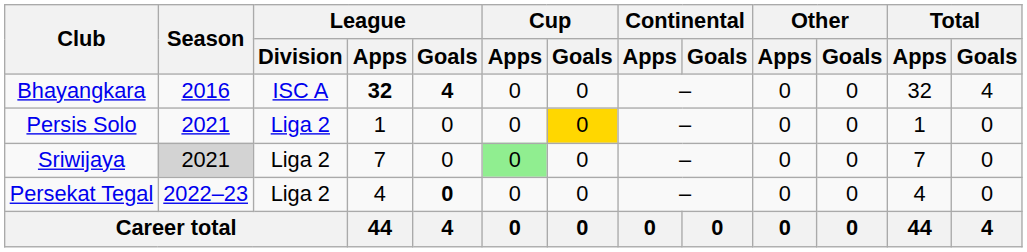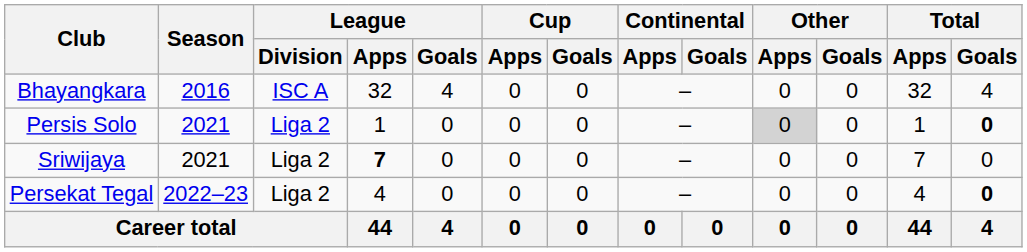(380, 90) bold -> (380, 90) normal
(447, 90) bold -> (447, 90) normal
(582, 125) gold background -> (582, 125) no background
(785, 125) no background -> (785, 125) lightgrey background
(987, 125) normal -> (987, 125) bold
(206, 159) lightgrey background -> (206, 159) no background
(380, 159) normal -> (380, 159) bold
(515, 159) lightgreen background -> (515, 159) no background
(447, 194) bold -> (447, 194) normal
(987, 194) normal -> (987, 194) bold
